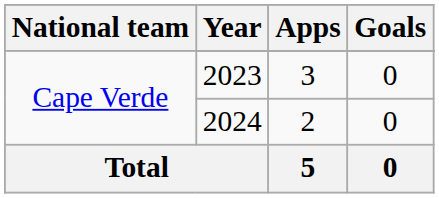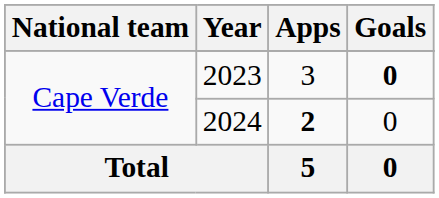(390, 74) normal -> (390, 74) bold
(308, 121) normal -> (308, 121) bold
